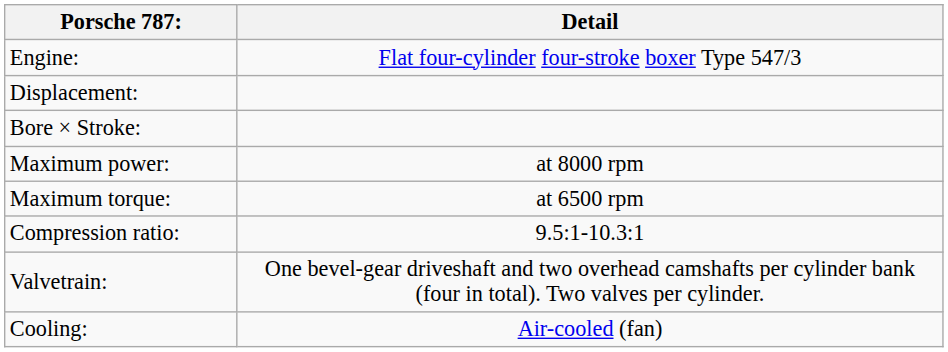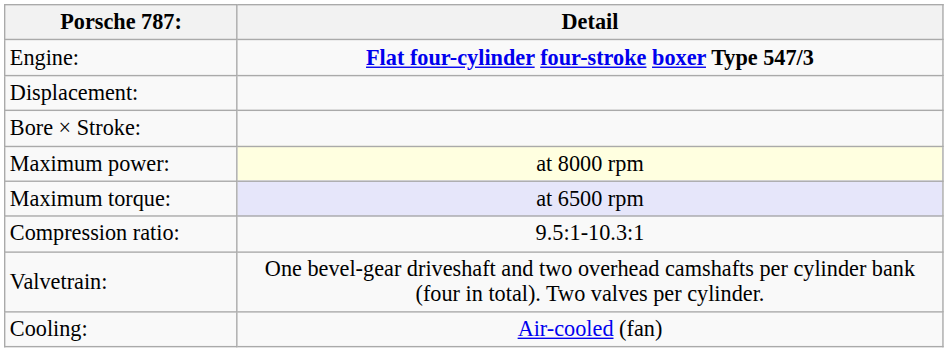(590, 57) normal -> (590, 57) bold
(590, 163) no background -> (590, 163) lightyellow background
(590, 198) no background -> (590, 198) lavender background
